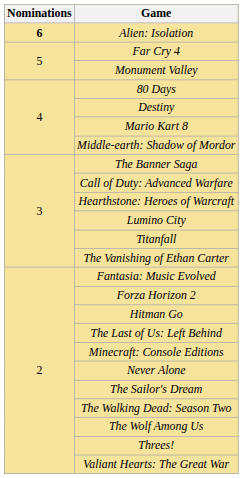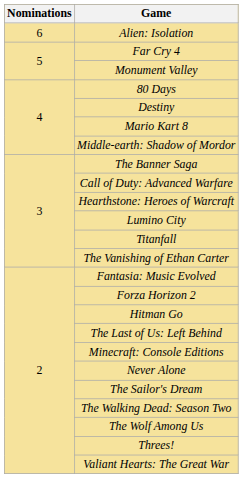(39, 32) bold -> (39, 32) normal
